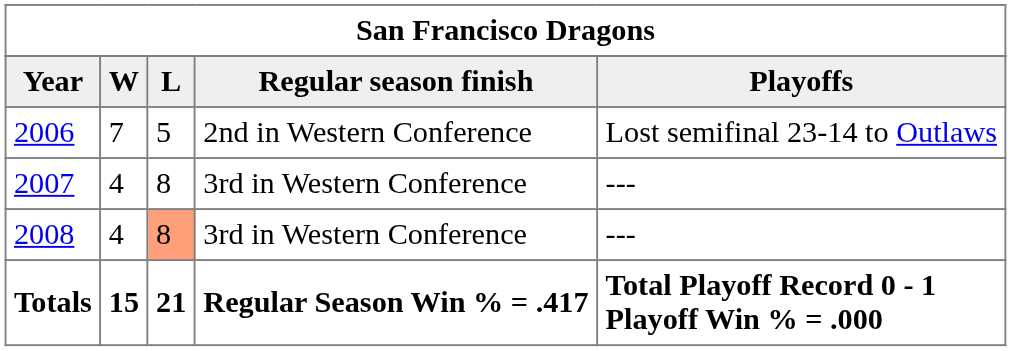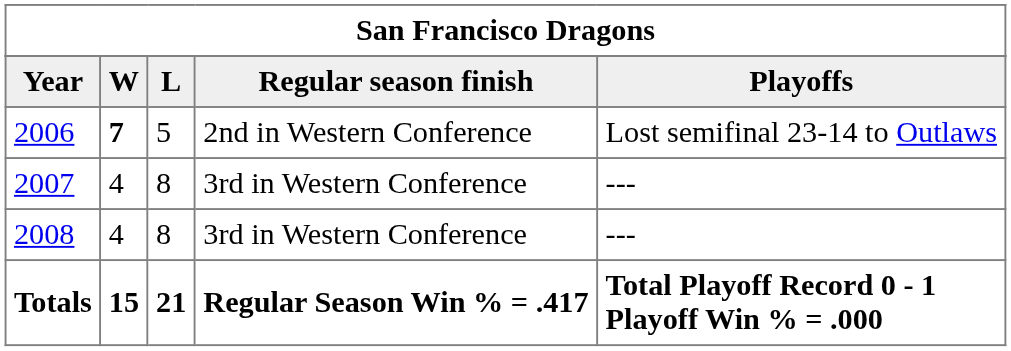(116, 132) normal -> (116, 132) bold
(164, 234) lightsalmon background -> (164, 234) no background
